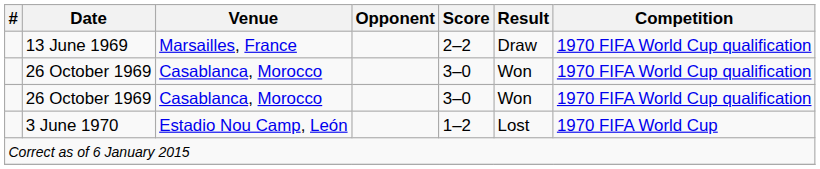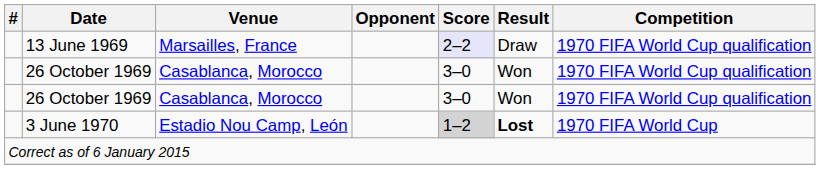(457, 45) no background -> (457, 45) lavender background
(457, 125) no background -> (457, 125) lightgrey background
(513, 125) normal -> (515, 125) bold
